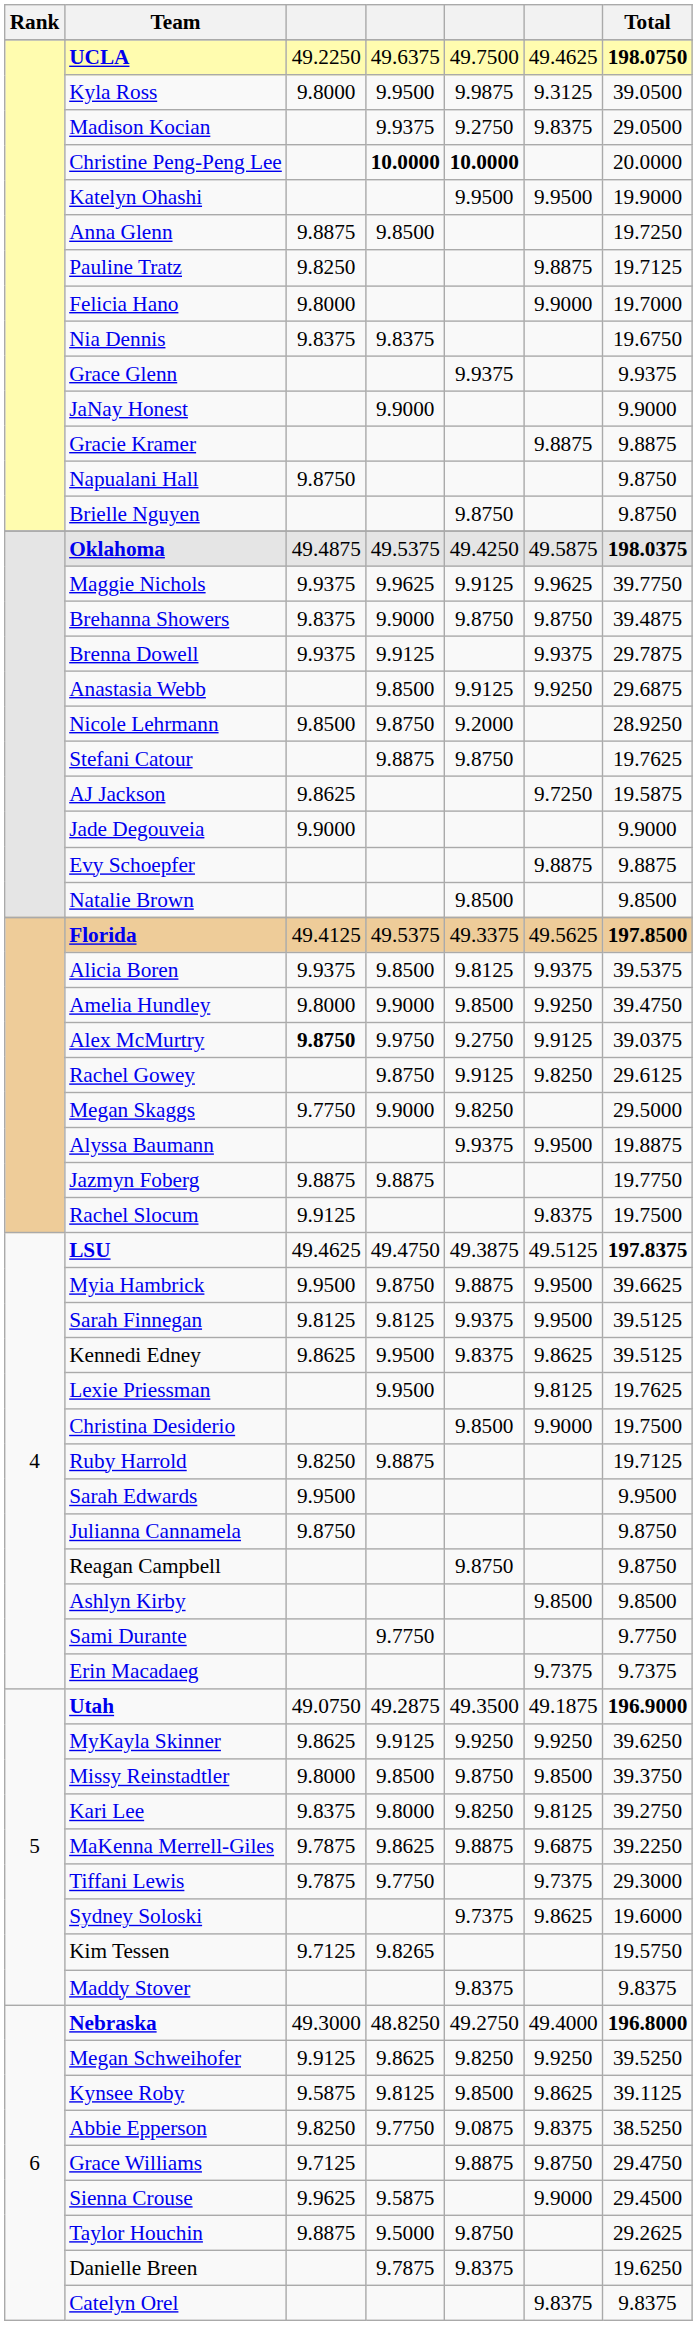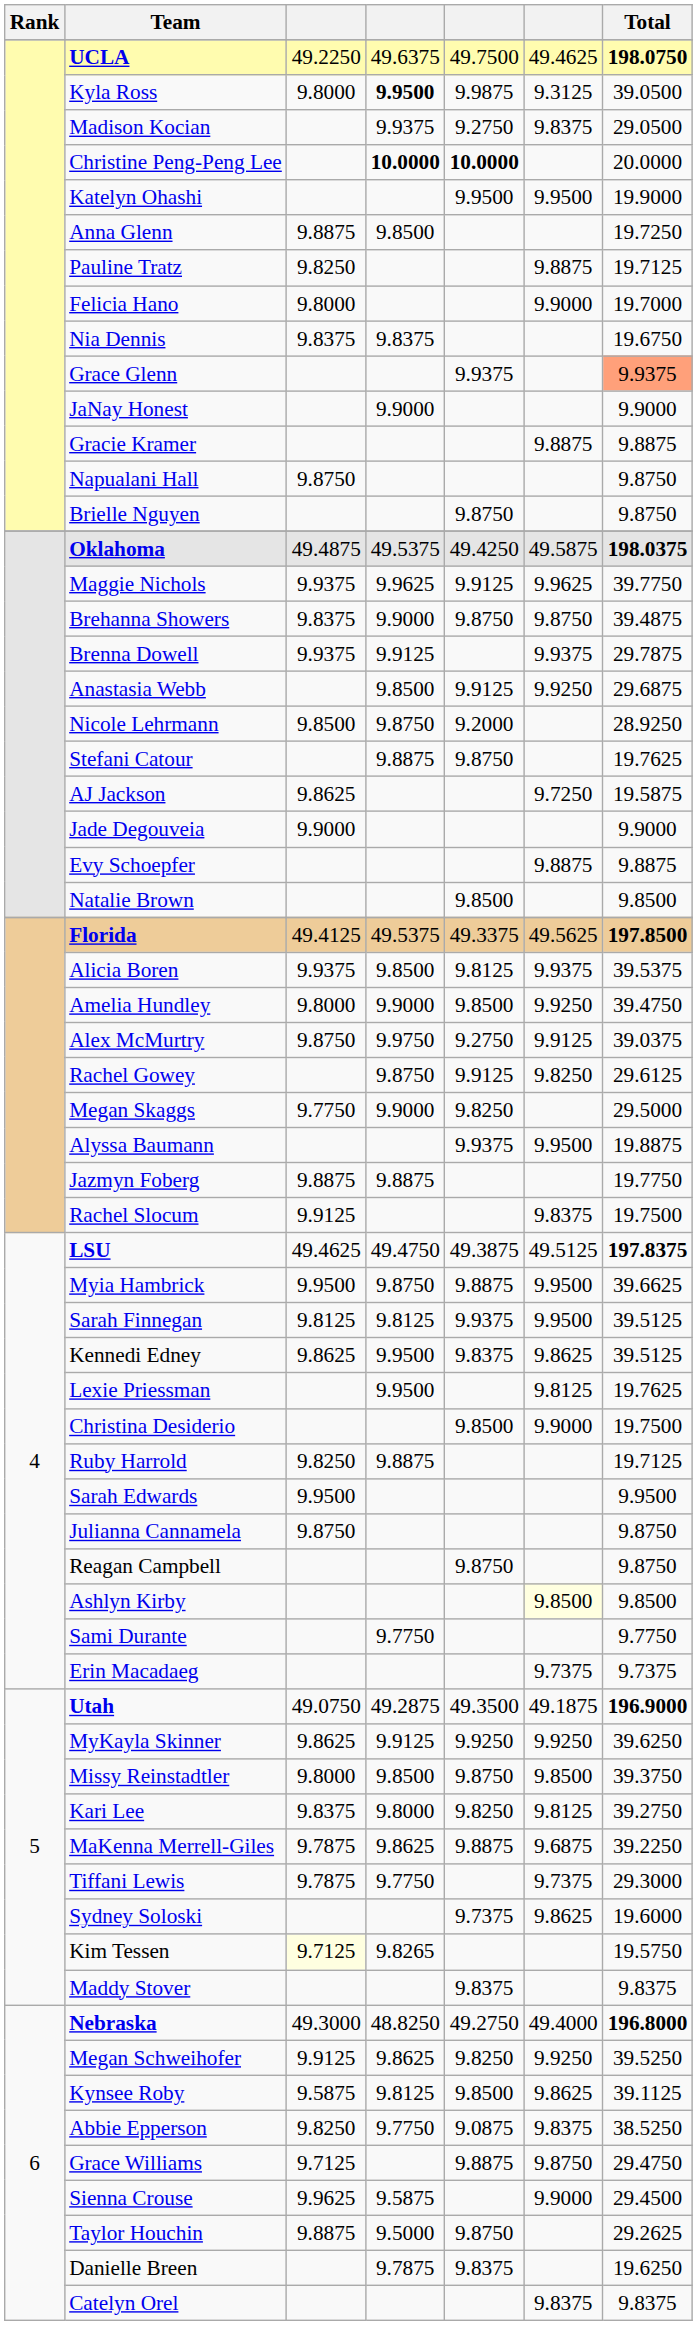(405, 92) normal -> (405, 92) bold
(648, 373) no background -> (648, 373) lightsalmon background
(326, 1039) bold -> (326, 1039) normal
(563, 1601) no background -> (563, 1601) lightyellow background
(326, 1952) no background -> (326, 1952) lightyellow background
